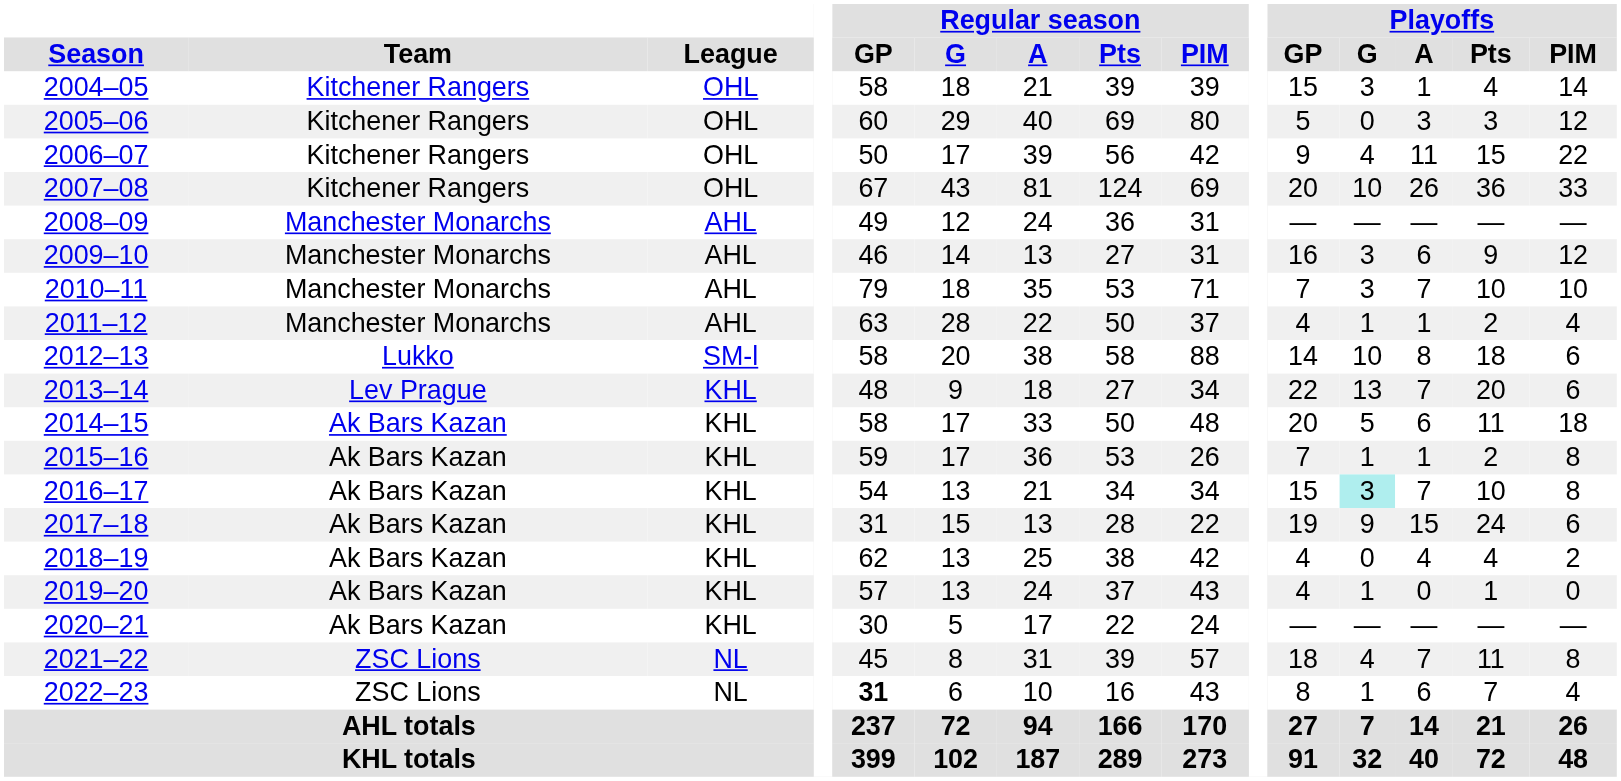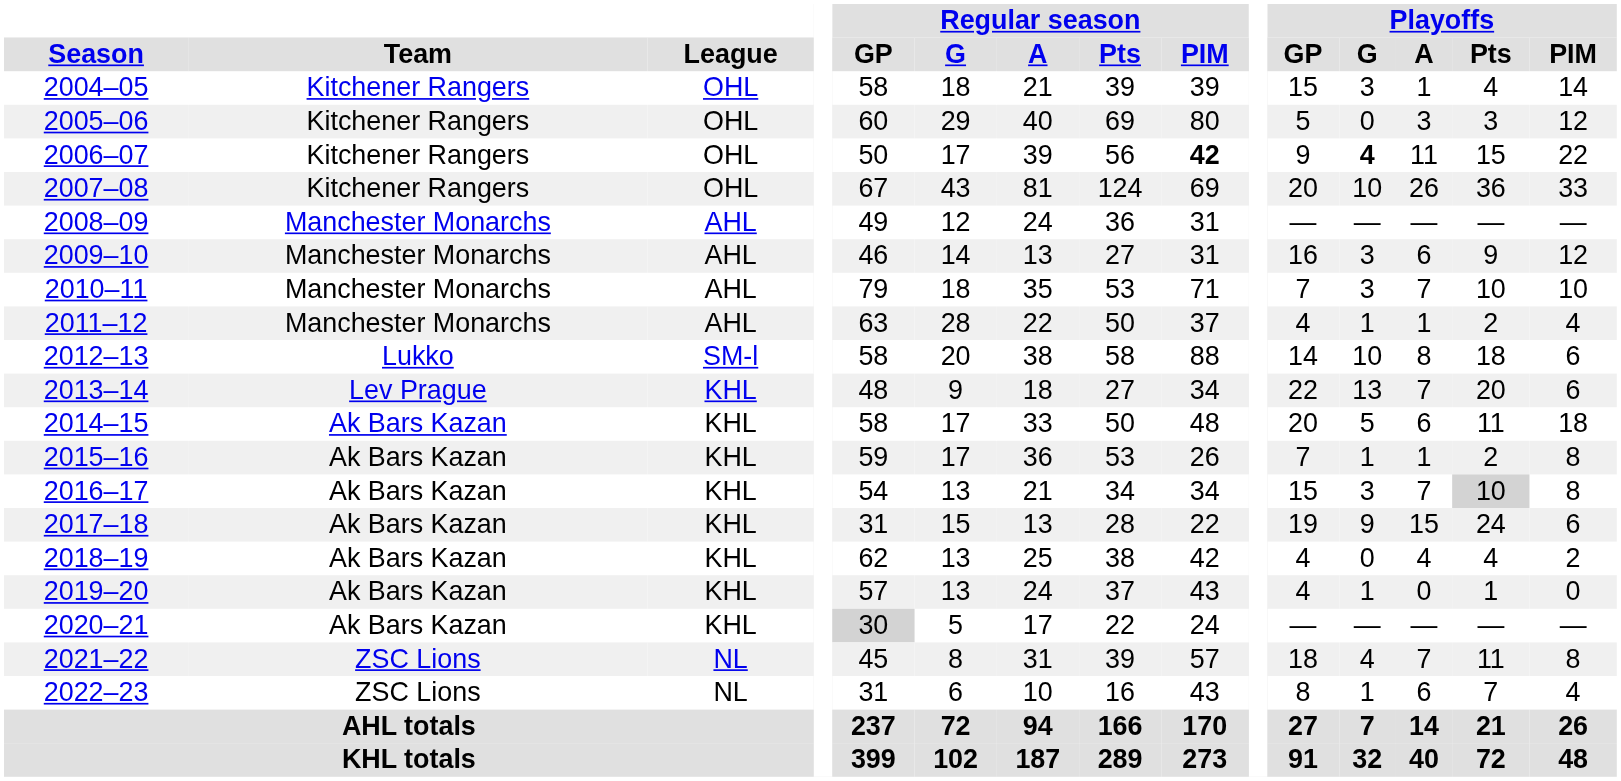(1205, 154) normal -> (1205, 154) bold
(1367, 154) normal -> (1367, 154) bold
(1367, 490) paleturquoise background -> (1367, 490) no background
(1491, 490) no background -> (1491, 490) lightgrey background
(873, 625) no background -> (873, 625) lightgrey background
(873, 692) bold -> (873, 692) normal
